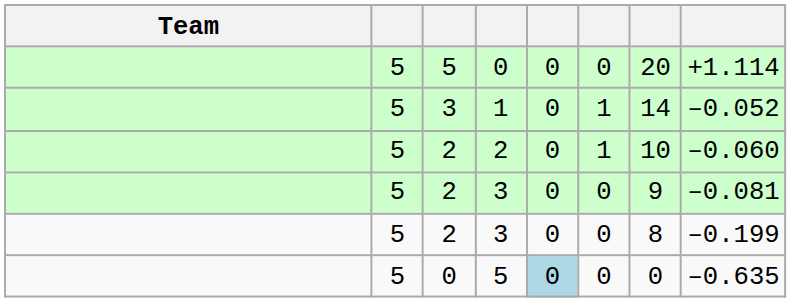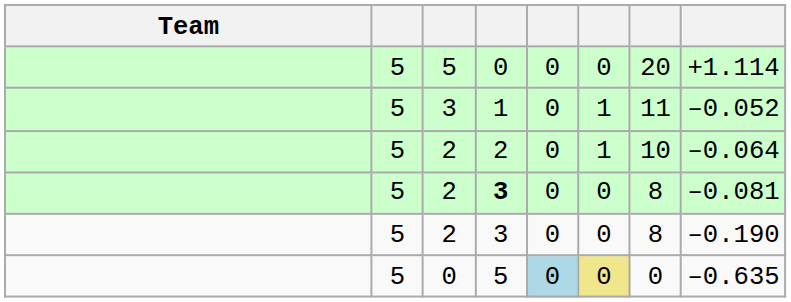(656, 109) 14 -> (656, 109) 11
(734, 151) –0.060 -> (734, 151) –0.064
(501, 193) normal -> (501, 193) bold
(656, 193) 9 -> (656, 193) 8
(734, 235) –0.199 -> (734, 235) –0.190
(604, 276) no background -> (604, 276) khaki background
